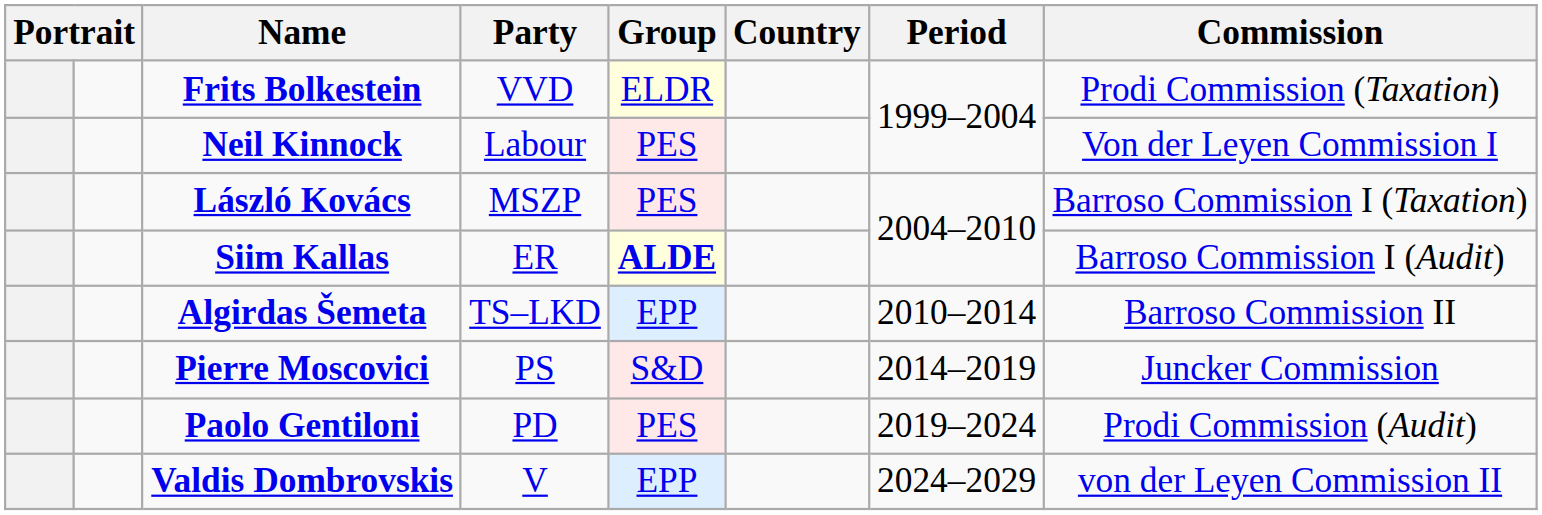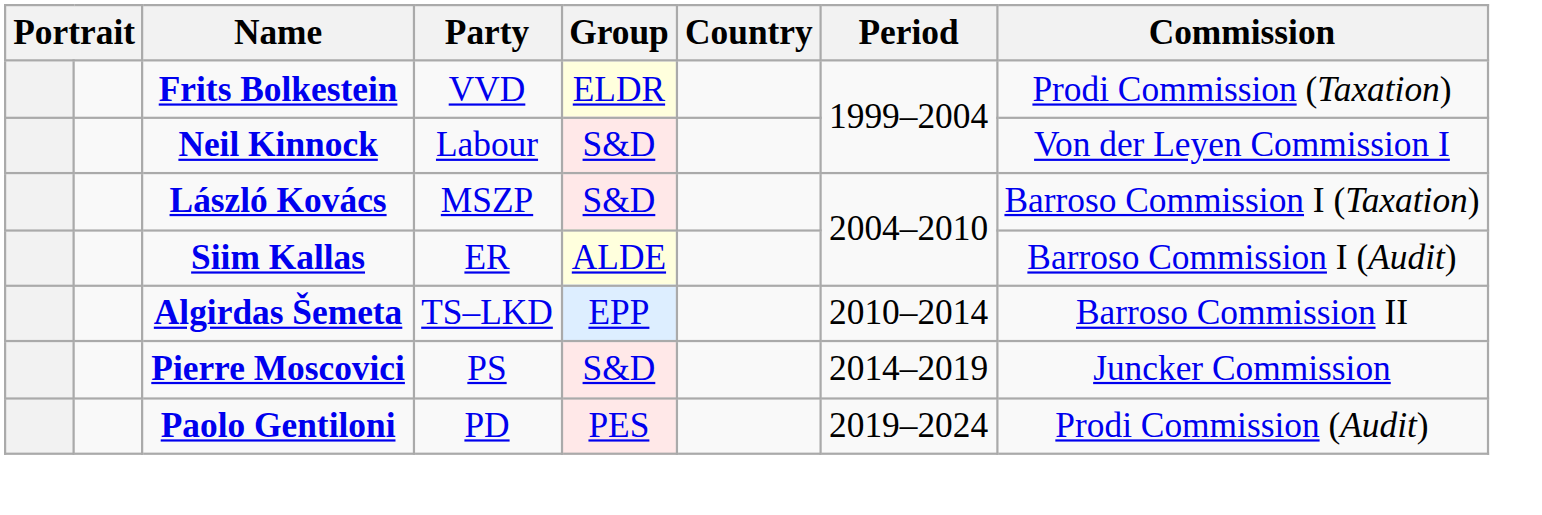(667, 144) PES -> (619, 144) S&D
(667, 200) PES -> (619, 200) S&D
(667, 256) bold -> (619, 256) normal
- row: (302, 481)
